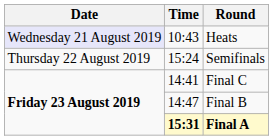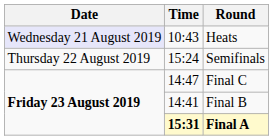(183, 80) 14:41 -> (183, 80) 14:47
(183, 102) 14:47 -> (183, 102) 14:41
